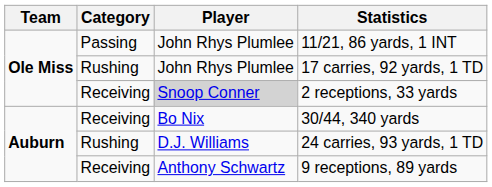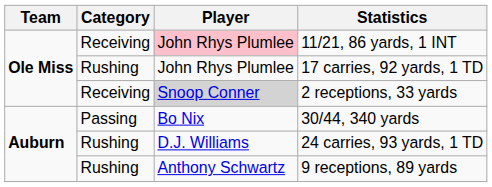(109, 43) Passing -> (115, 43) Receiving
(226, 43) no background -> (226, 43) pink background
(115, 118) Receiving -> (109, 118) Passing
(115, 168) Receiving -> (110, 168) Rushing
